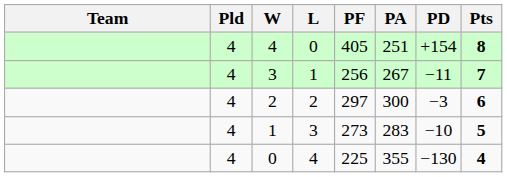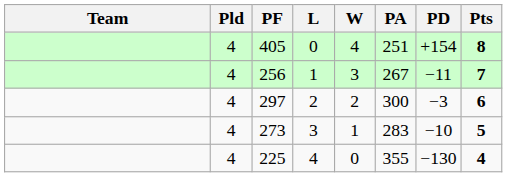columns swapped: (272, 18) <-> (355, 18)
